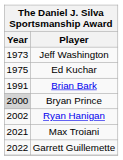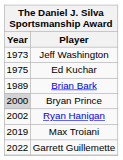(17, 85) 1991 -> (17, 85) 1989
(17, 132) 2021 -> (17, 132) 2019
